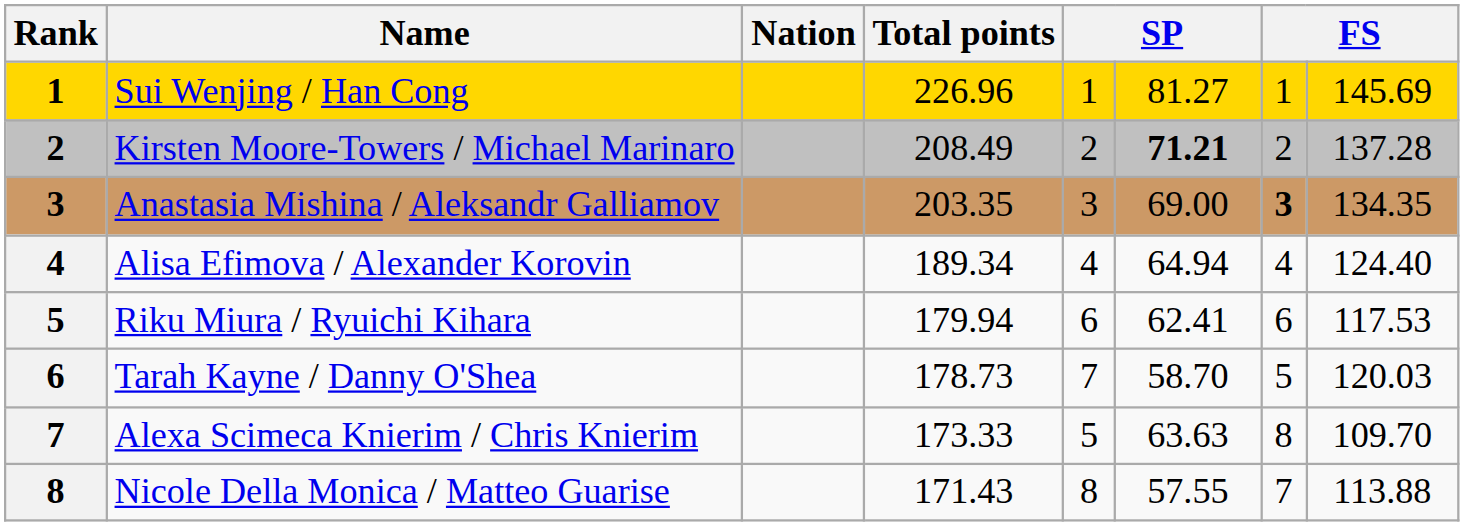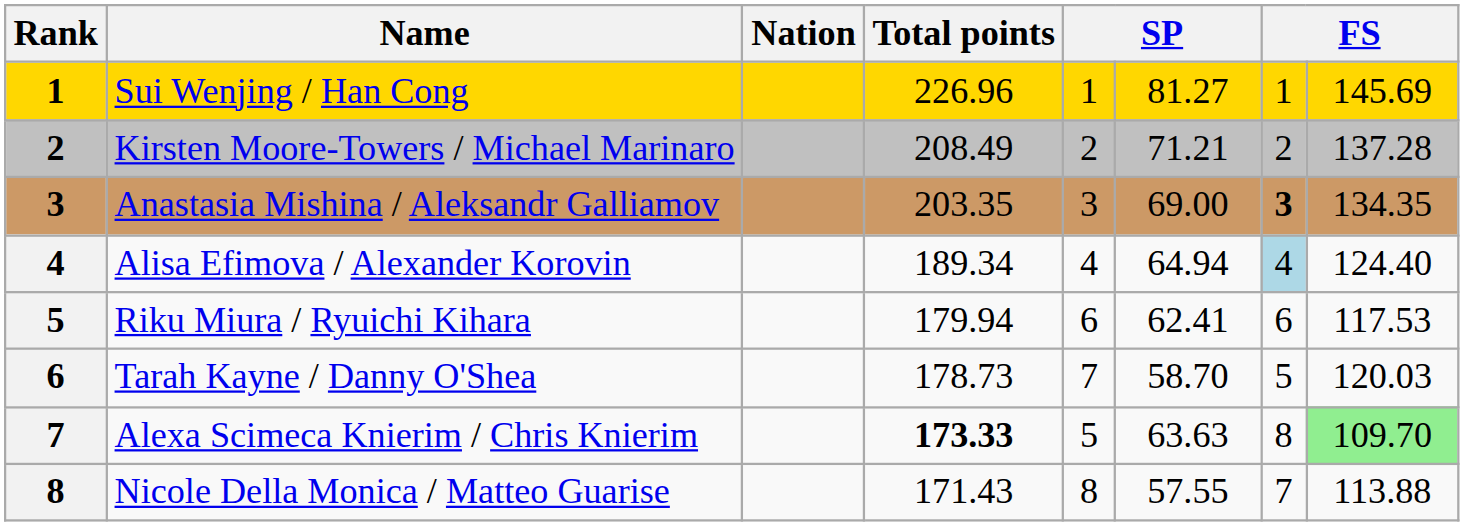(1188, 147) bold -> (1188, 147) normal
(1284, 262) no background -> (1284, 262) lightblue background
(964, 434) normal -> (964, 434) bold
(1382, 434) no background -> (1382, 434) lightgreen background
